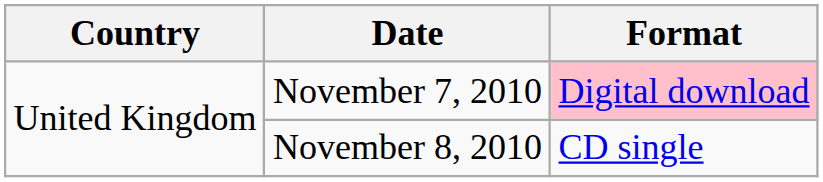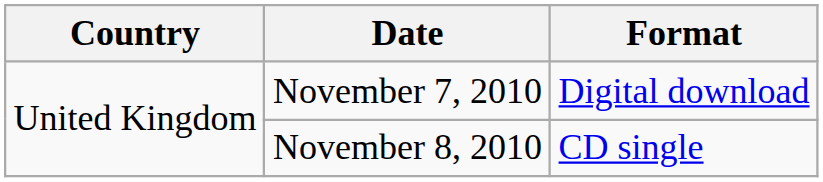(684, 90) pink background -> (684, 90) no background
